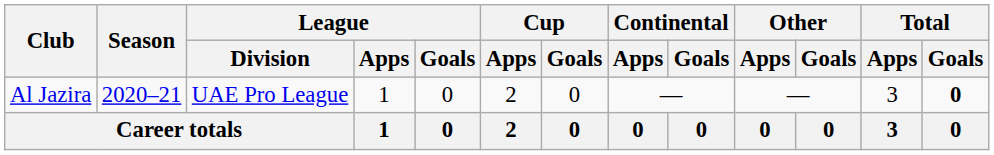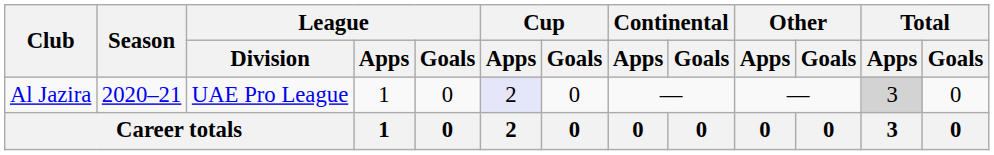(511, 94) no background -> (511, 94) lavender background
(892, 94) no background -> (892, 94) lightgrey background
(956, 94) bold -> (956, 94) normal
